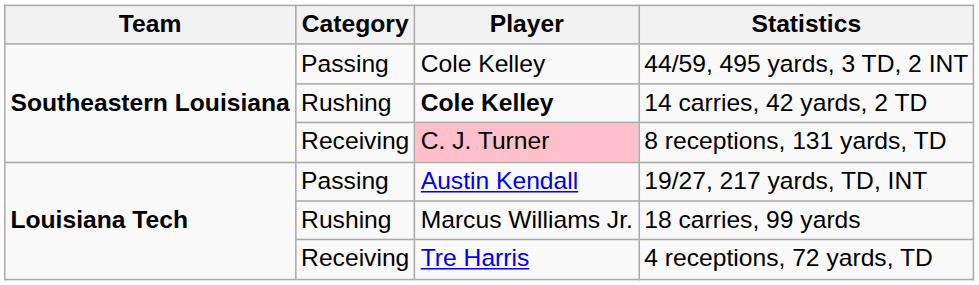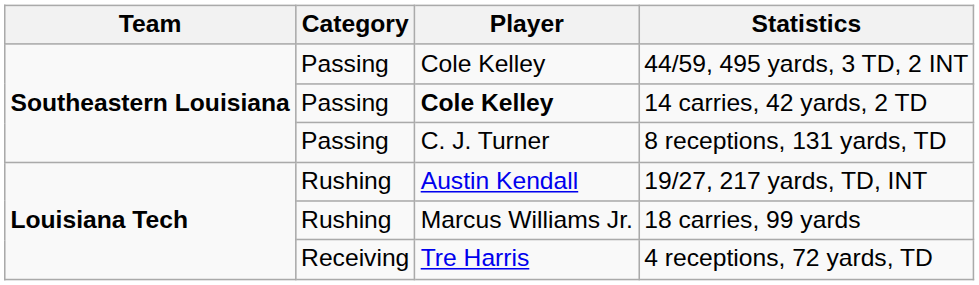(346, 102) Rushing -> (345, 102) Passing
(355, 141) Receiving -> (345, 141) Passing
(485, 141) pink background -> (485, 141) no background
(345, 180) Passing -> (346, 180) Rushing
